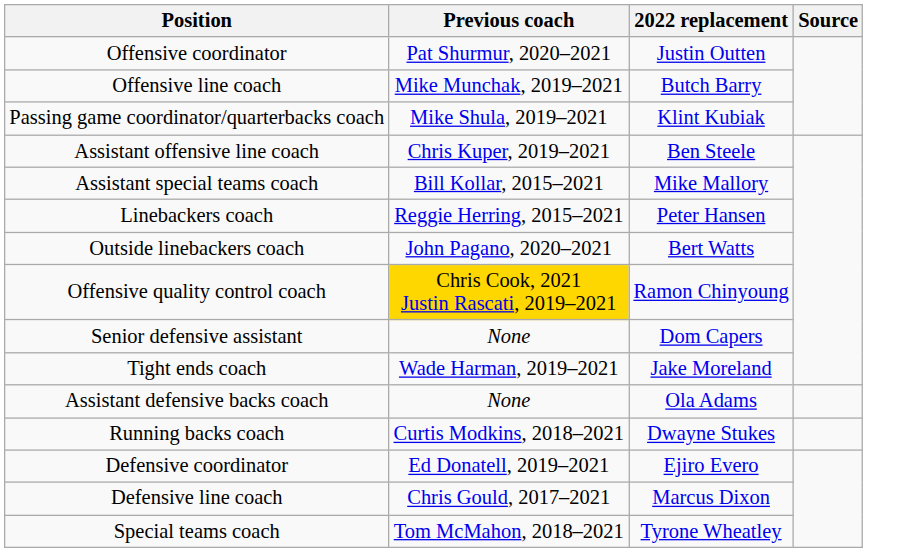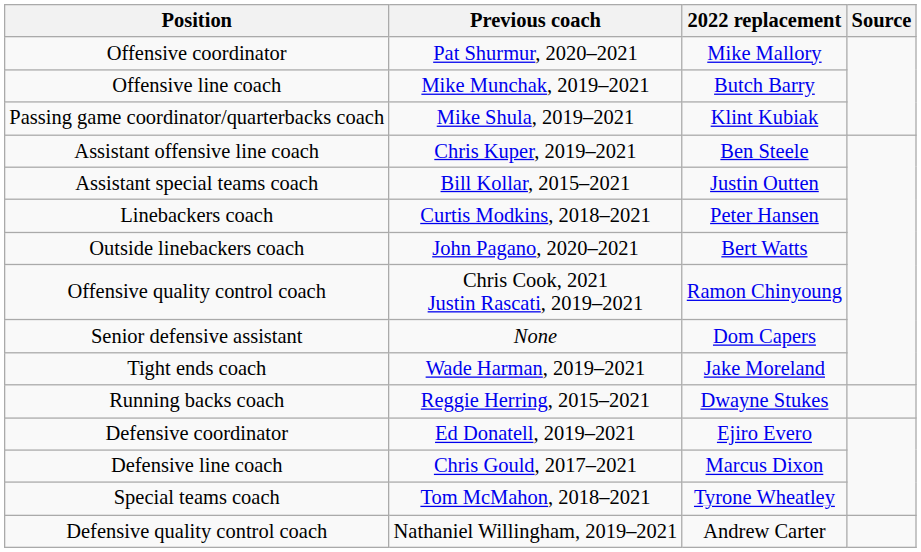(711, 53) Justin Outten -> (764, 53) Mike Mallory
(711, 183) Mike Mallory -> (764, 183) Justin Outten
(509, 215) Reggie Herring, 2015–2021 -> (535, 215) Curtis Modkins, 2018–2021
(509, 292) gold background -> (535, 292) no background
- row: (197, 401)
(509, 433) Curtis Modkins, 2018–2021 -> (535, 401) Reggie Herring, 2015–2021
+ row: (197, 530)
